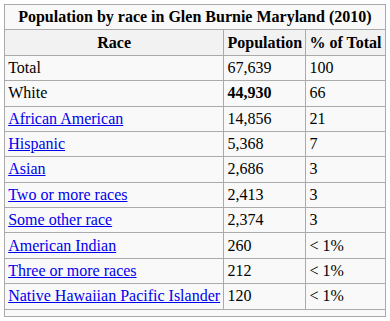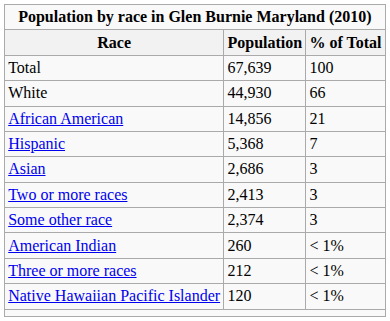(249, 93) bold -> (249, 93) normal
